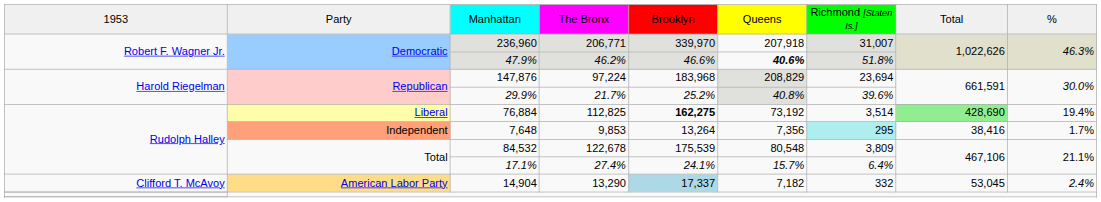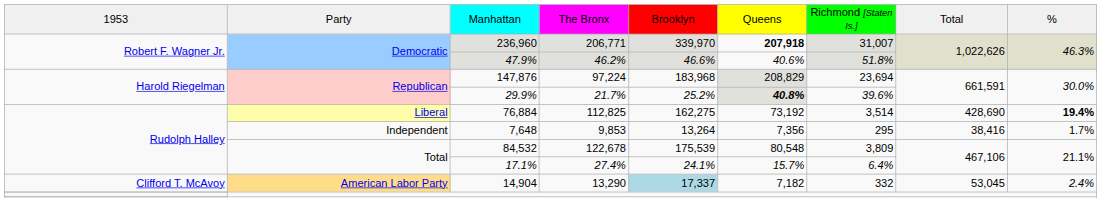(784, 43) normal -> (784, 43) bold
(789, 60) bold -> (789, 60) normal
(789, 95) normal -> (789, 95) bold
(695, 113) bold -> (695, 113) normal
(985, 113) lightgreen background -> (985, 113) no background
(1078, 113) normal -> (1078, 113) bold
(417, 130) lightsalmon background -> (417, 130) no background
(884, 130) paleturquoise background -> (884, 130) no background
